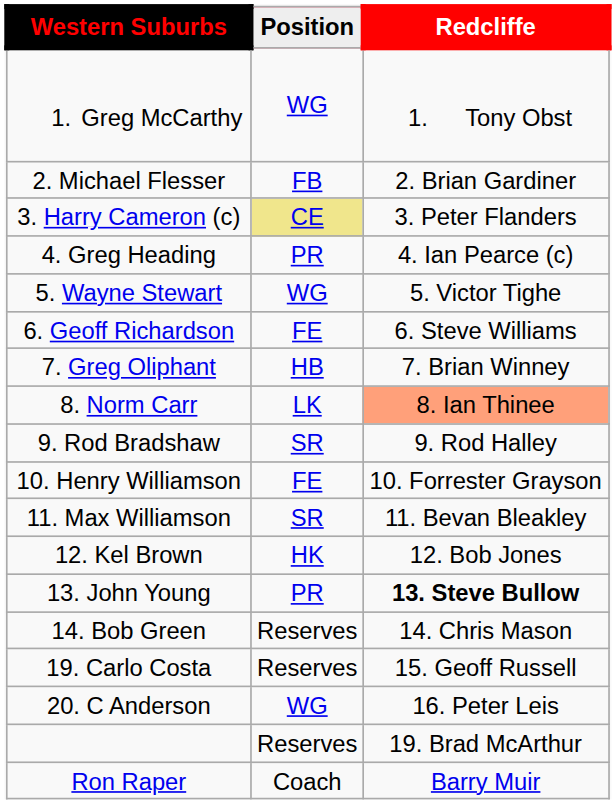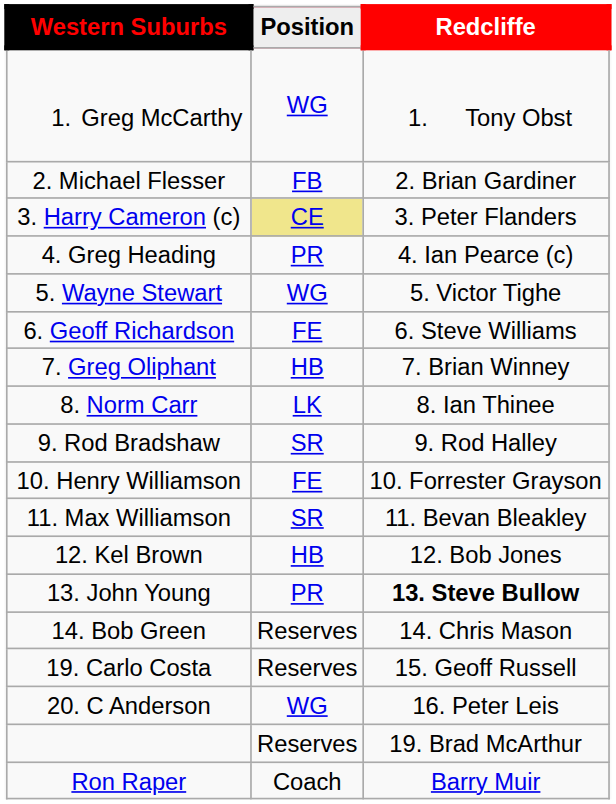(486, 405) lightsalmon background -> (486, 405) no background
(307, 555) HK -> (307, 555) HB
